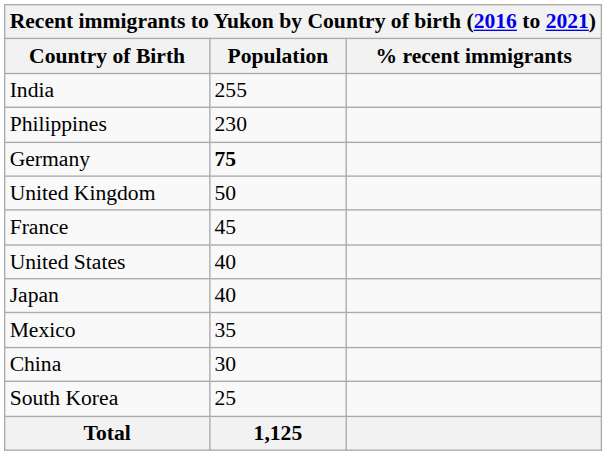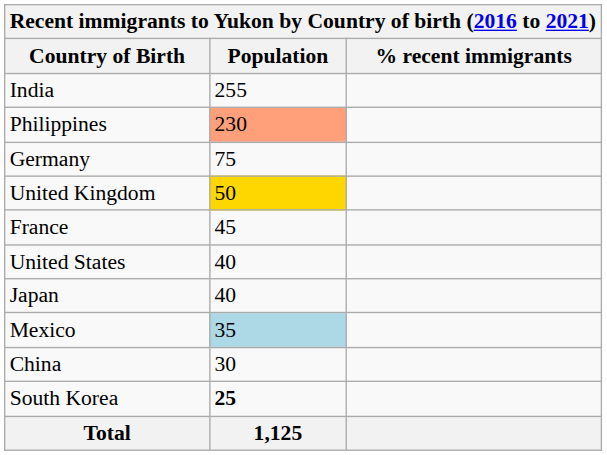(231, 124) no background -> (231, 124) lightsalmon background
(225, 158) bold -> (225, 158) normal
(225, 192) no background -> (225, 192) gold background
(225, 329) no background -> (225, 329) lightblue background
(225, 398) normal -> (225, 398) bold
